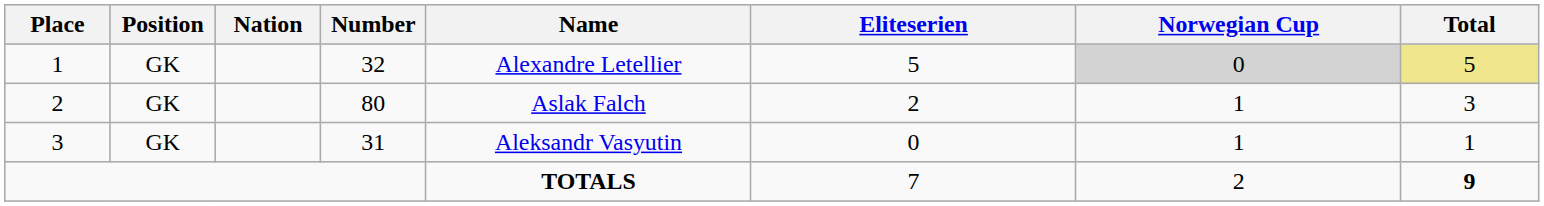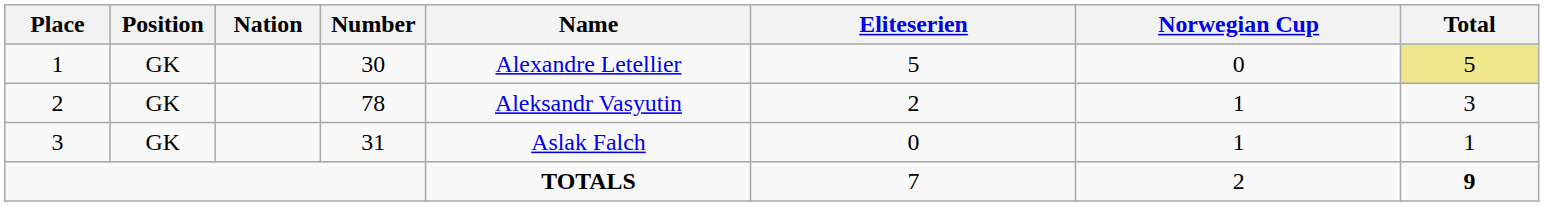(373, 63) 32 -> (373, 63) 30
(1239, 63) lightgrey background -> (1239, 63) no background
(373, 103) 80 -> (373, 103) 78
(588, 103) Aslak Falch -> (588, 103) Aleksandr Vasyutin
(588, 142) Aleksandr Vasyutin -> (588, 142) Aslak Falch
